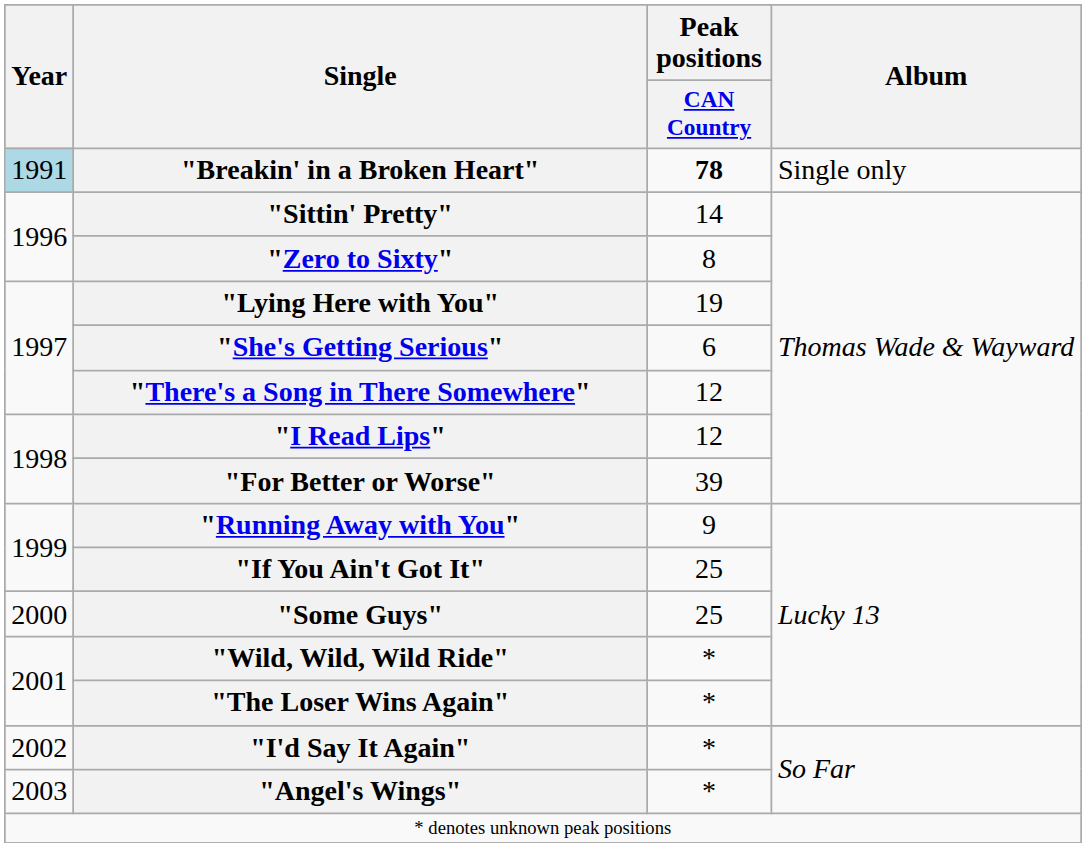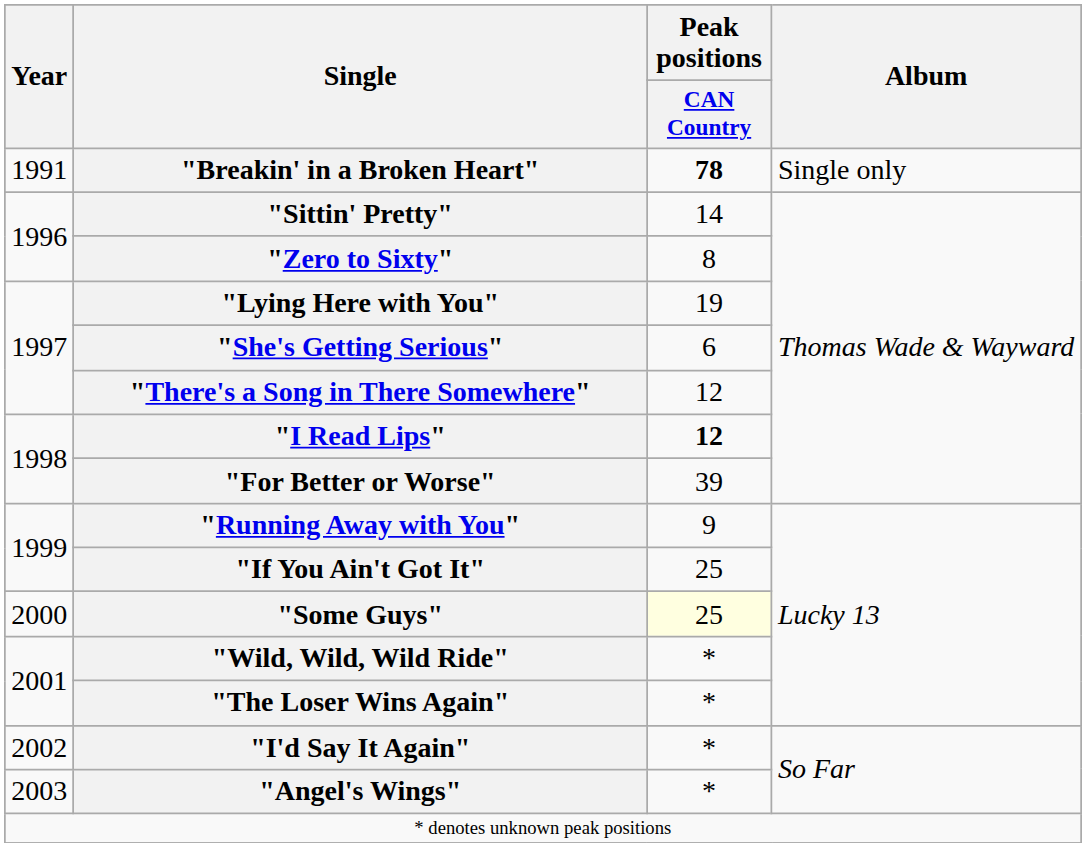(39, 169) lightblue background -> (39, 169) no background
(709, 436) normal -> (709, 436) bold
(709, 613) no background -> (709, 613) lightyellow background
